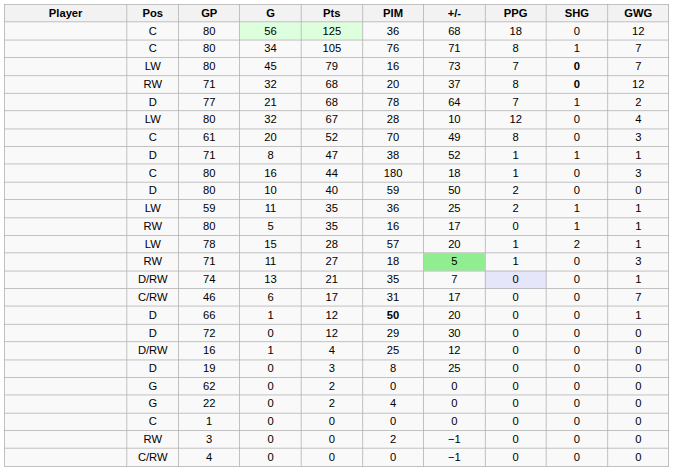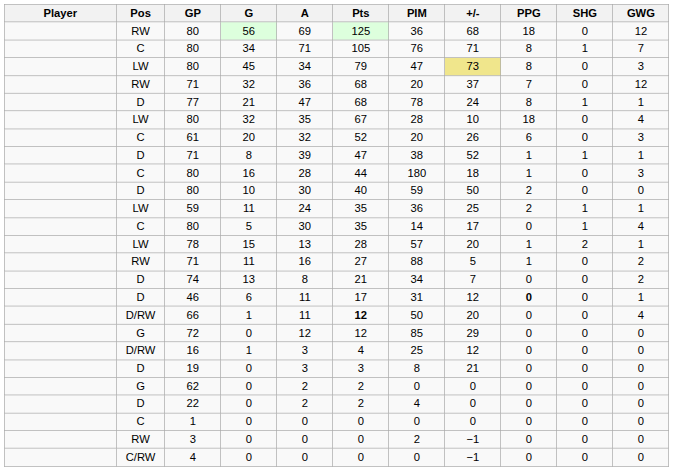+ column: (305, 13)
(153, 31) C -> (141, 31) RW
(393, 66) 16 -> (417, 66) 47
(454, 66) no background -> (473, 66) khaki background
(516, 66) 7 -> (529, 66) 8
(577, 66) bold -> (585, 66) normal
(638, 66) 7 -> (641, 66) 3
(516, 84) 8 -> (529, 84) 7
(577, 84) bold -> (585, 84) normal
(454, 102) 64 -> (473, 102) 24
(516, 102) 7 -> (529, 102) 8
(638, 102) 2 -> (641, 102) 1
(516, 119) 12 -> (529, 119) 18
(393, 137) 70 -> (417, 137) 20
(454, 137) 49 -> (473, 137) 26
(516, 137) 8 -> (529, 137) 6
(153, 226) RW -> (141, 226) C
(393, 226) 16 -> (417, 226) 14
(638, 226) 1 -> (641, 226) 4
(393, 262) 18 -> (417, 262) 88
(454, 262) lightgreen background -> (473, 262) no background
(638, 262) 3 -> (641, 262) 2
(153, 279) D/RW -> (141, 279) D
(393, 279) 35 -> (417, 279) 34
(516, 279) lavender background -> (529, 279) no background
(638, 279) 1 -> (641, 279) 2
(153, 297) C/RW -> (141, 297) D
(454, 297) 17 -> (473, 297) 12
(516, 297) normal -> (529, 297) bold
(638, 297) 7 -> (641, 297) 1
(153, 315) D -> (141, 315) D/RW
(332, 315) normal -> (361, 315) bold
(393, 315) bold -> (417, 315) normal
(638, 315) 1 -> (641, 315) 4
(153, 333) D -> (141, 333) G
(393, 333) 29 -> (417, 333) 85
(454, 333) 30 -> (473, 333) 29
(454, 368) 25 -> (473, 368) 21
(153, 404) G -> (141, 404) D
